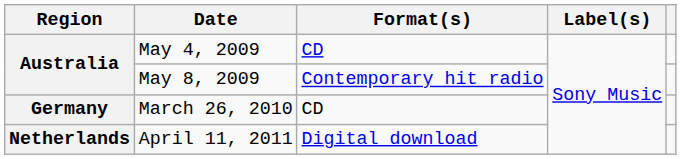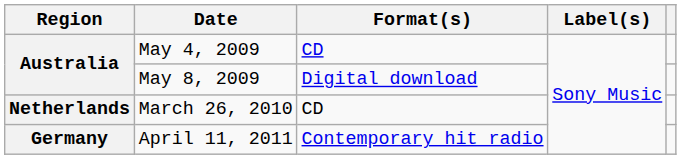(423, 79) Contemporary hit radio -> (390, 79) Digital download
(70, 109) Germany -> (70, 109) Netherlands
(70, 139) Netherlands -> (70, 139) Germany
(390, 139) Digital download -> (423, 139) Contemporary hit radio
